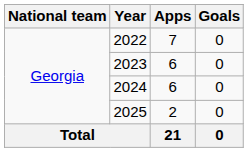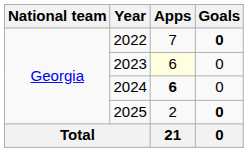(219, 40) normal -> (219, 40) bold
(173, 64) no background -> (173, 64) lightyellow background
(173, 87) normal -> (173, 87) bold
(219, 111) normal -> (219, 111) bold
